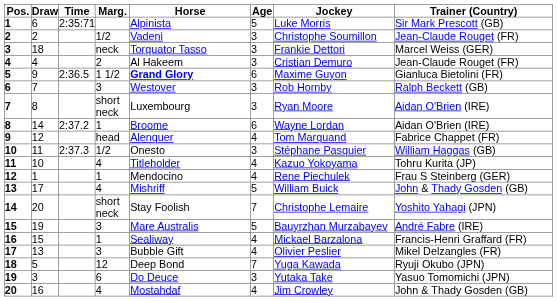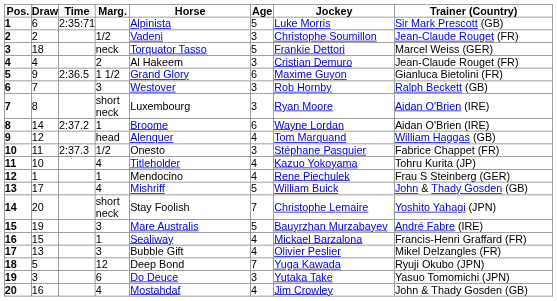(254, 49) 3 -> (254, 49) 5
(162, 74) bold -> (160, 74) normal
(447, 138) Fabrice Chappet (FR) -> (445, 138) William Haggas (GB)
(445, 150) William Haggas (GB) -> (447, 150) Fabrice Chappet (FR)
